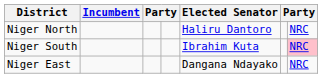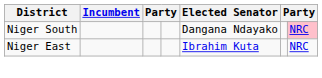- row: (42, 30)
(220, 48) Ibrahim Kuta -> (230, 30) Dangana Ndayako
(230, 65) Dangana Ndayako -> (220, 48) Ibrahim Kuta
